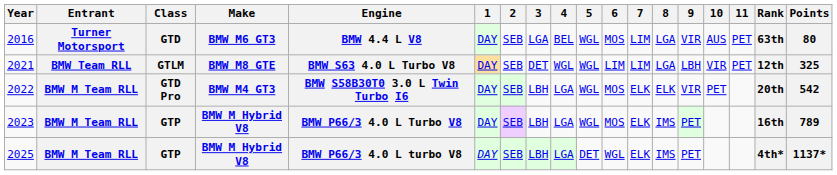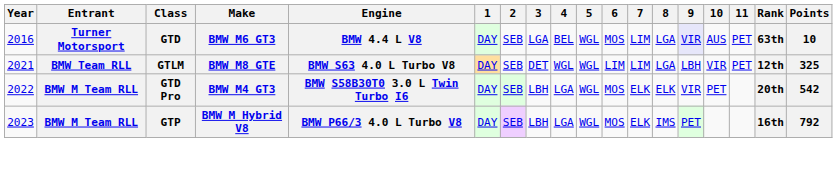(691, 39) no background -> (691, 39) lavender background
(809, 39) 80 -> (809, 39) 10
(809, 121) 789 -> (809, 121) 792
- row: (21, 153)
